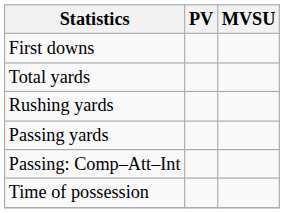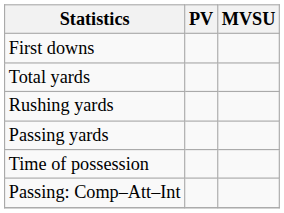rows swapped: (95, 163) <-> (79, 192)
